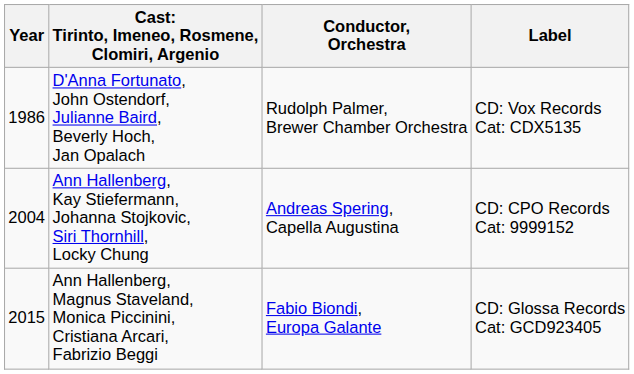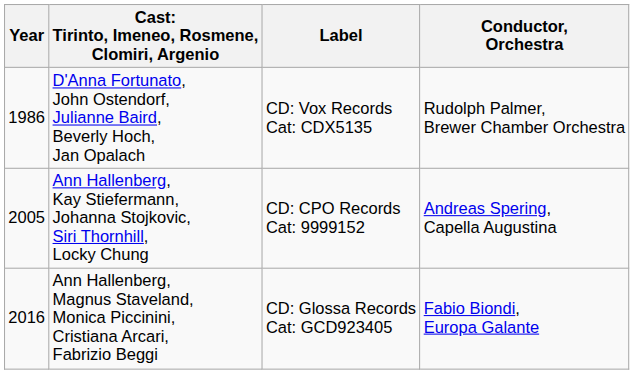columns swapped: (367, 36) <-> (550, 36)
(27, 218) 2004 -> (27, 218) 2005
(27, 318) 2015 -> (27, 318) 2016
